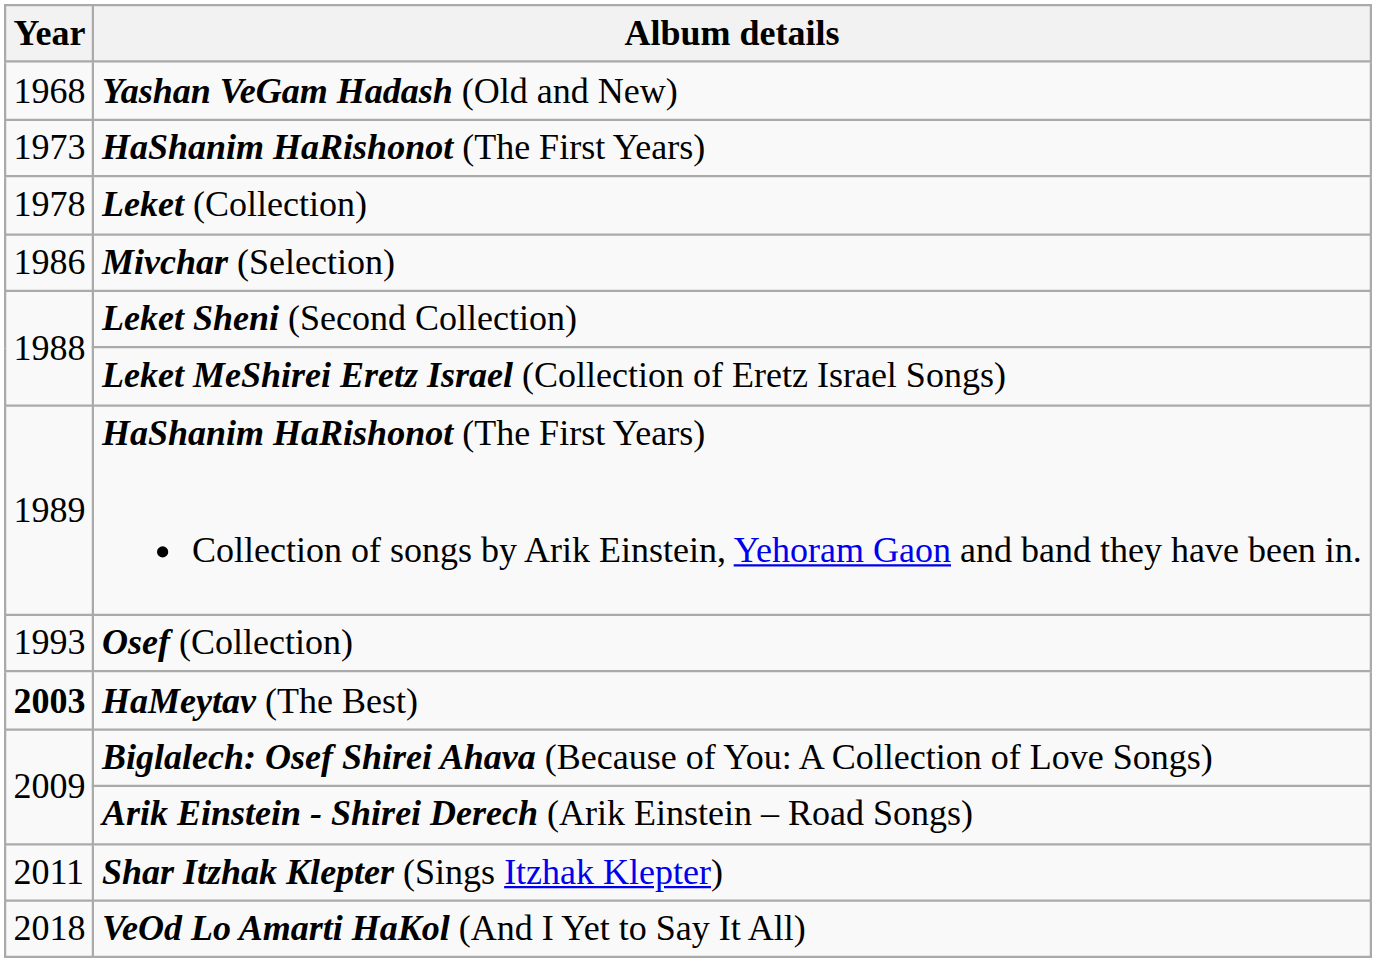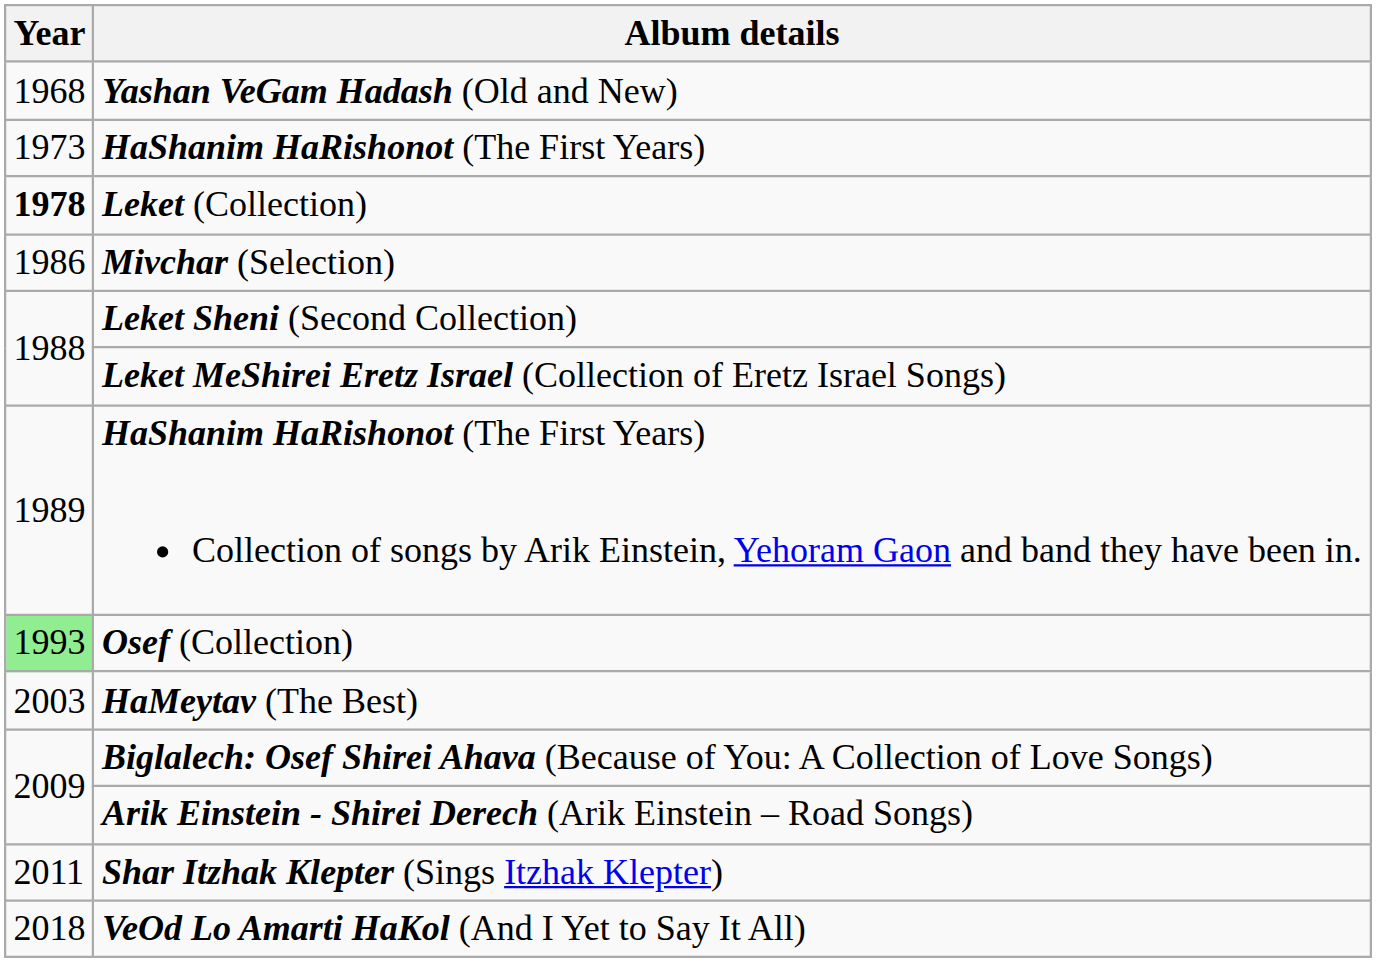(49, 204) normal -> (49, 204) bold
(49, 642) no background -> (49, 642) lightgreen background
(49, 699) bold -> (49, 699) normal
